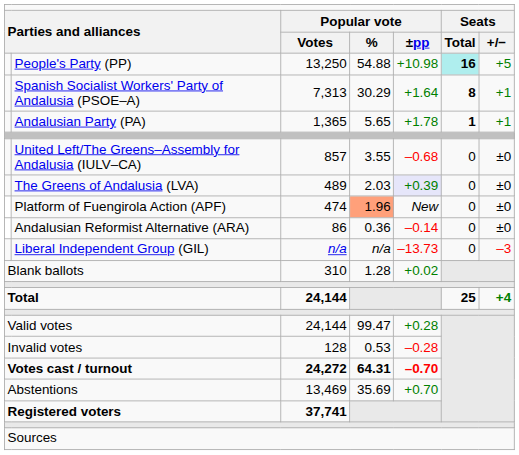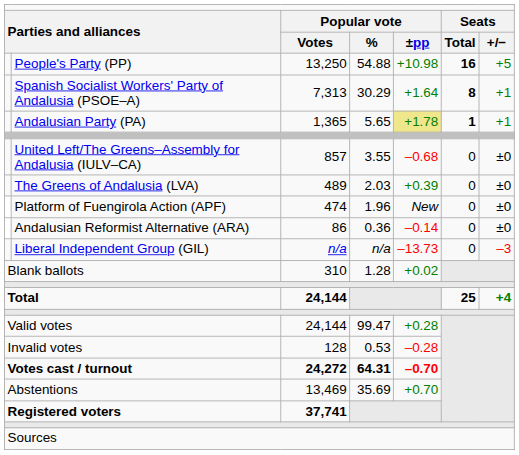(468, 63) paleturquoise background -> (468, 63) no background
(421, 121) no background -> (421, 121) khaki background
(421, 185) lavender background -> (421, 185) no background
(378, 206) lightsalmon background -> (378, 206) no background
